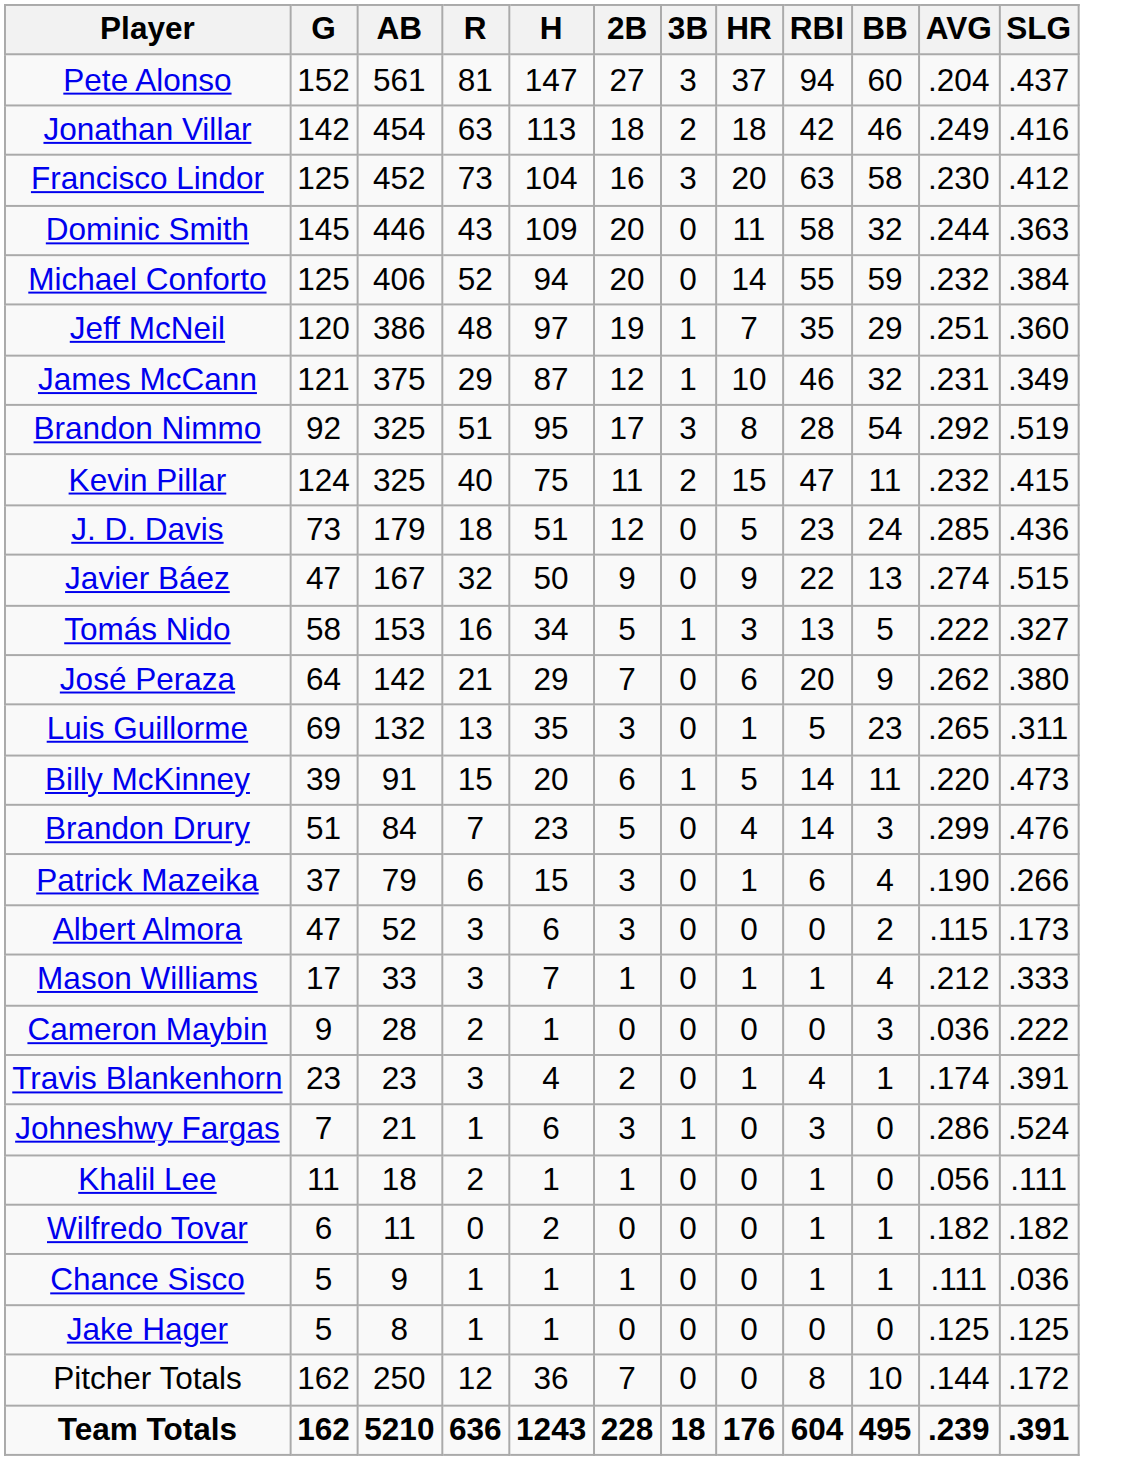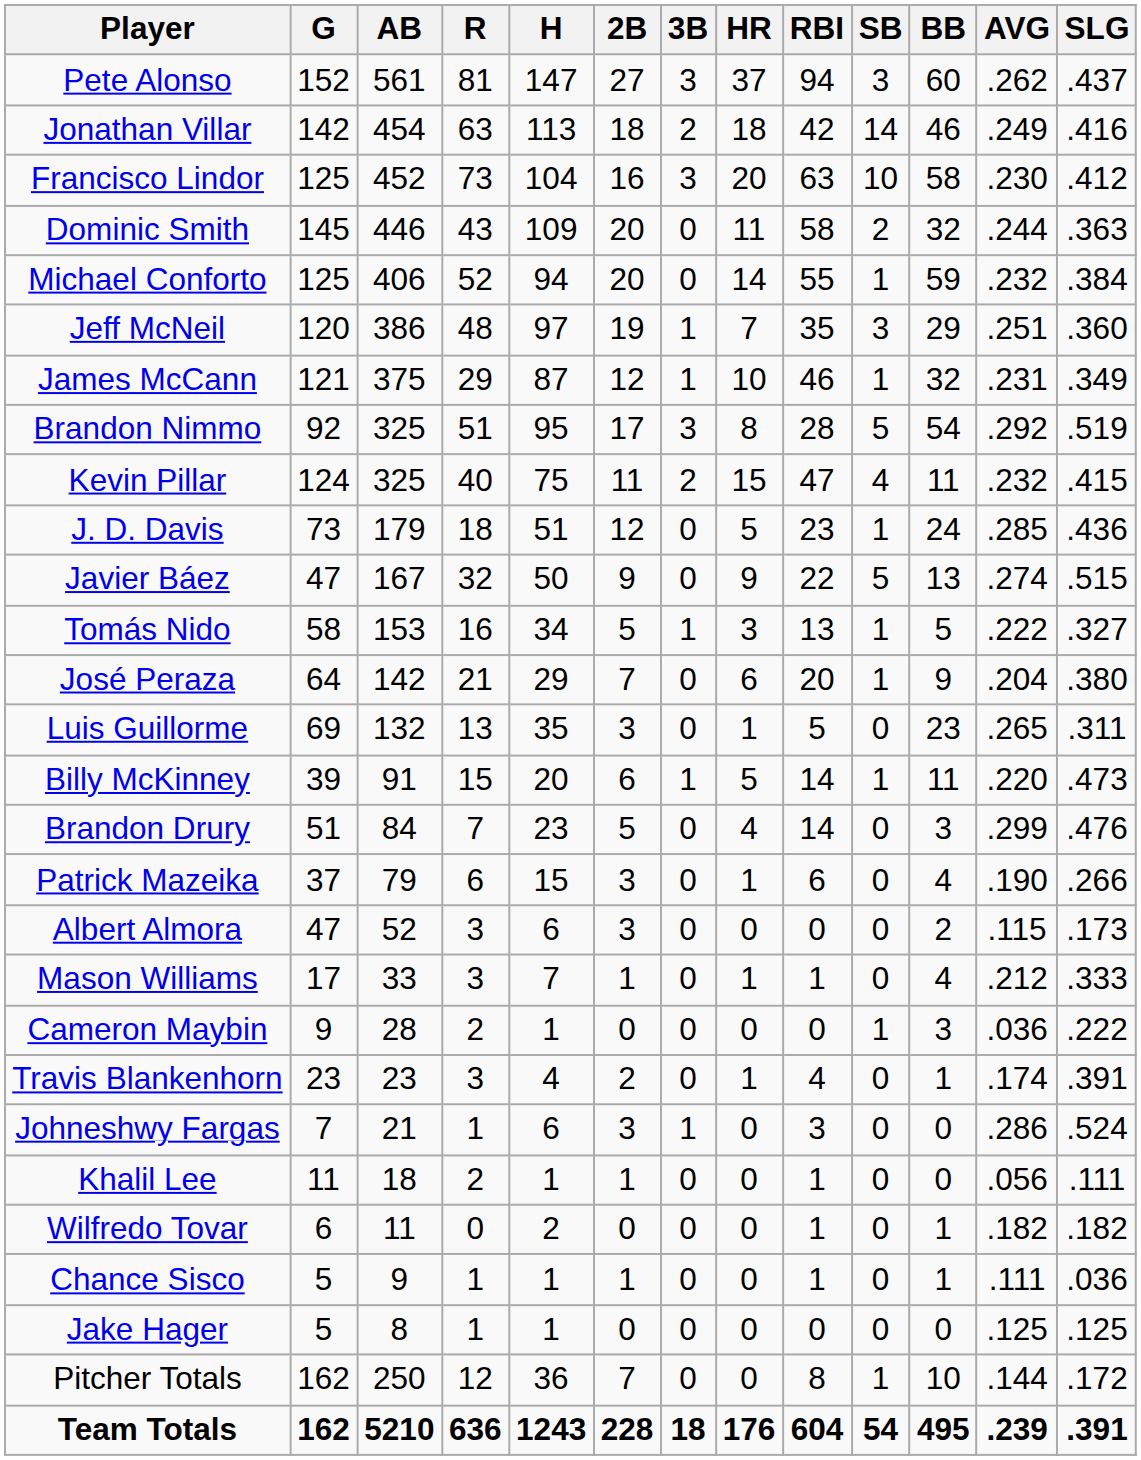+ column: (881, 29)
(959, 79) .204 -> (1017, 79) .262
(959, 679) .262 -> (1017, 679) .204
